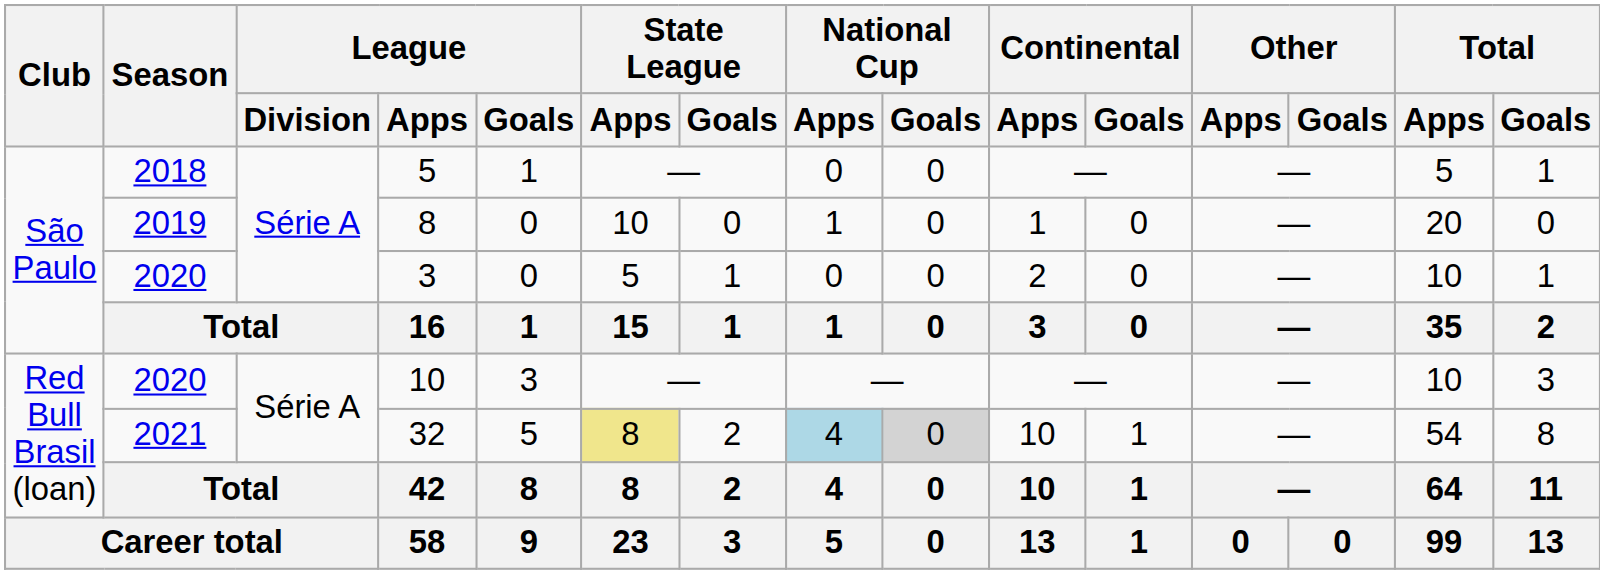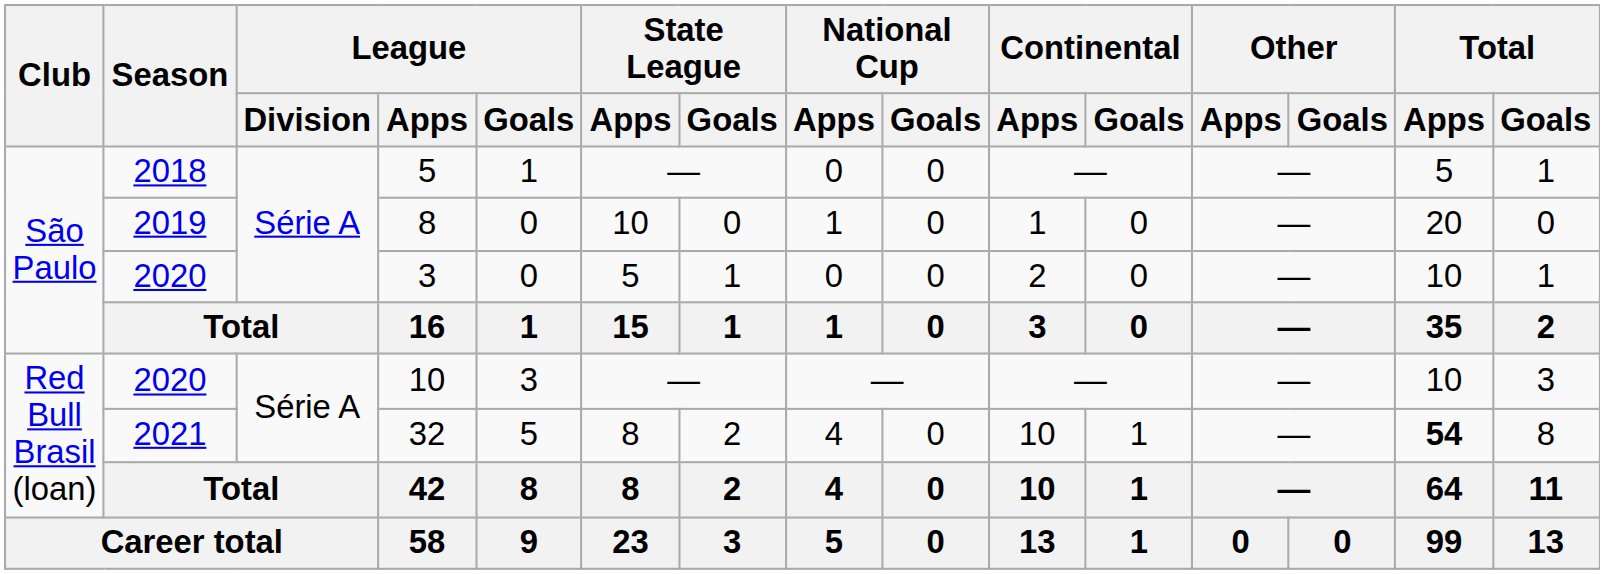(630, 434) khaki background -> (630, 434) no background
(834, 434) lightblue background -> (834, 434) no background
(936, 434) lightgrey background -> (936, 434) no background
(1444, 434) normal -> (1444, 434) bold
